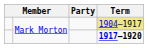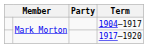(120, 24) khaki background -> (120, 24) no background
(120, 37) bold -> (120, 37) normal
